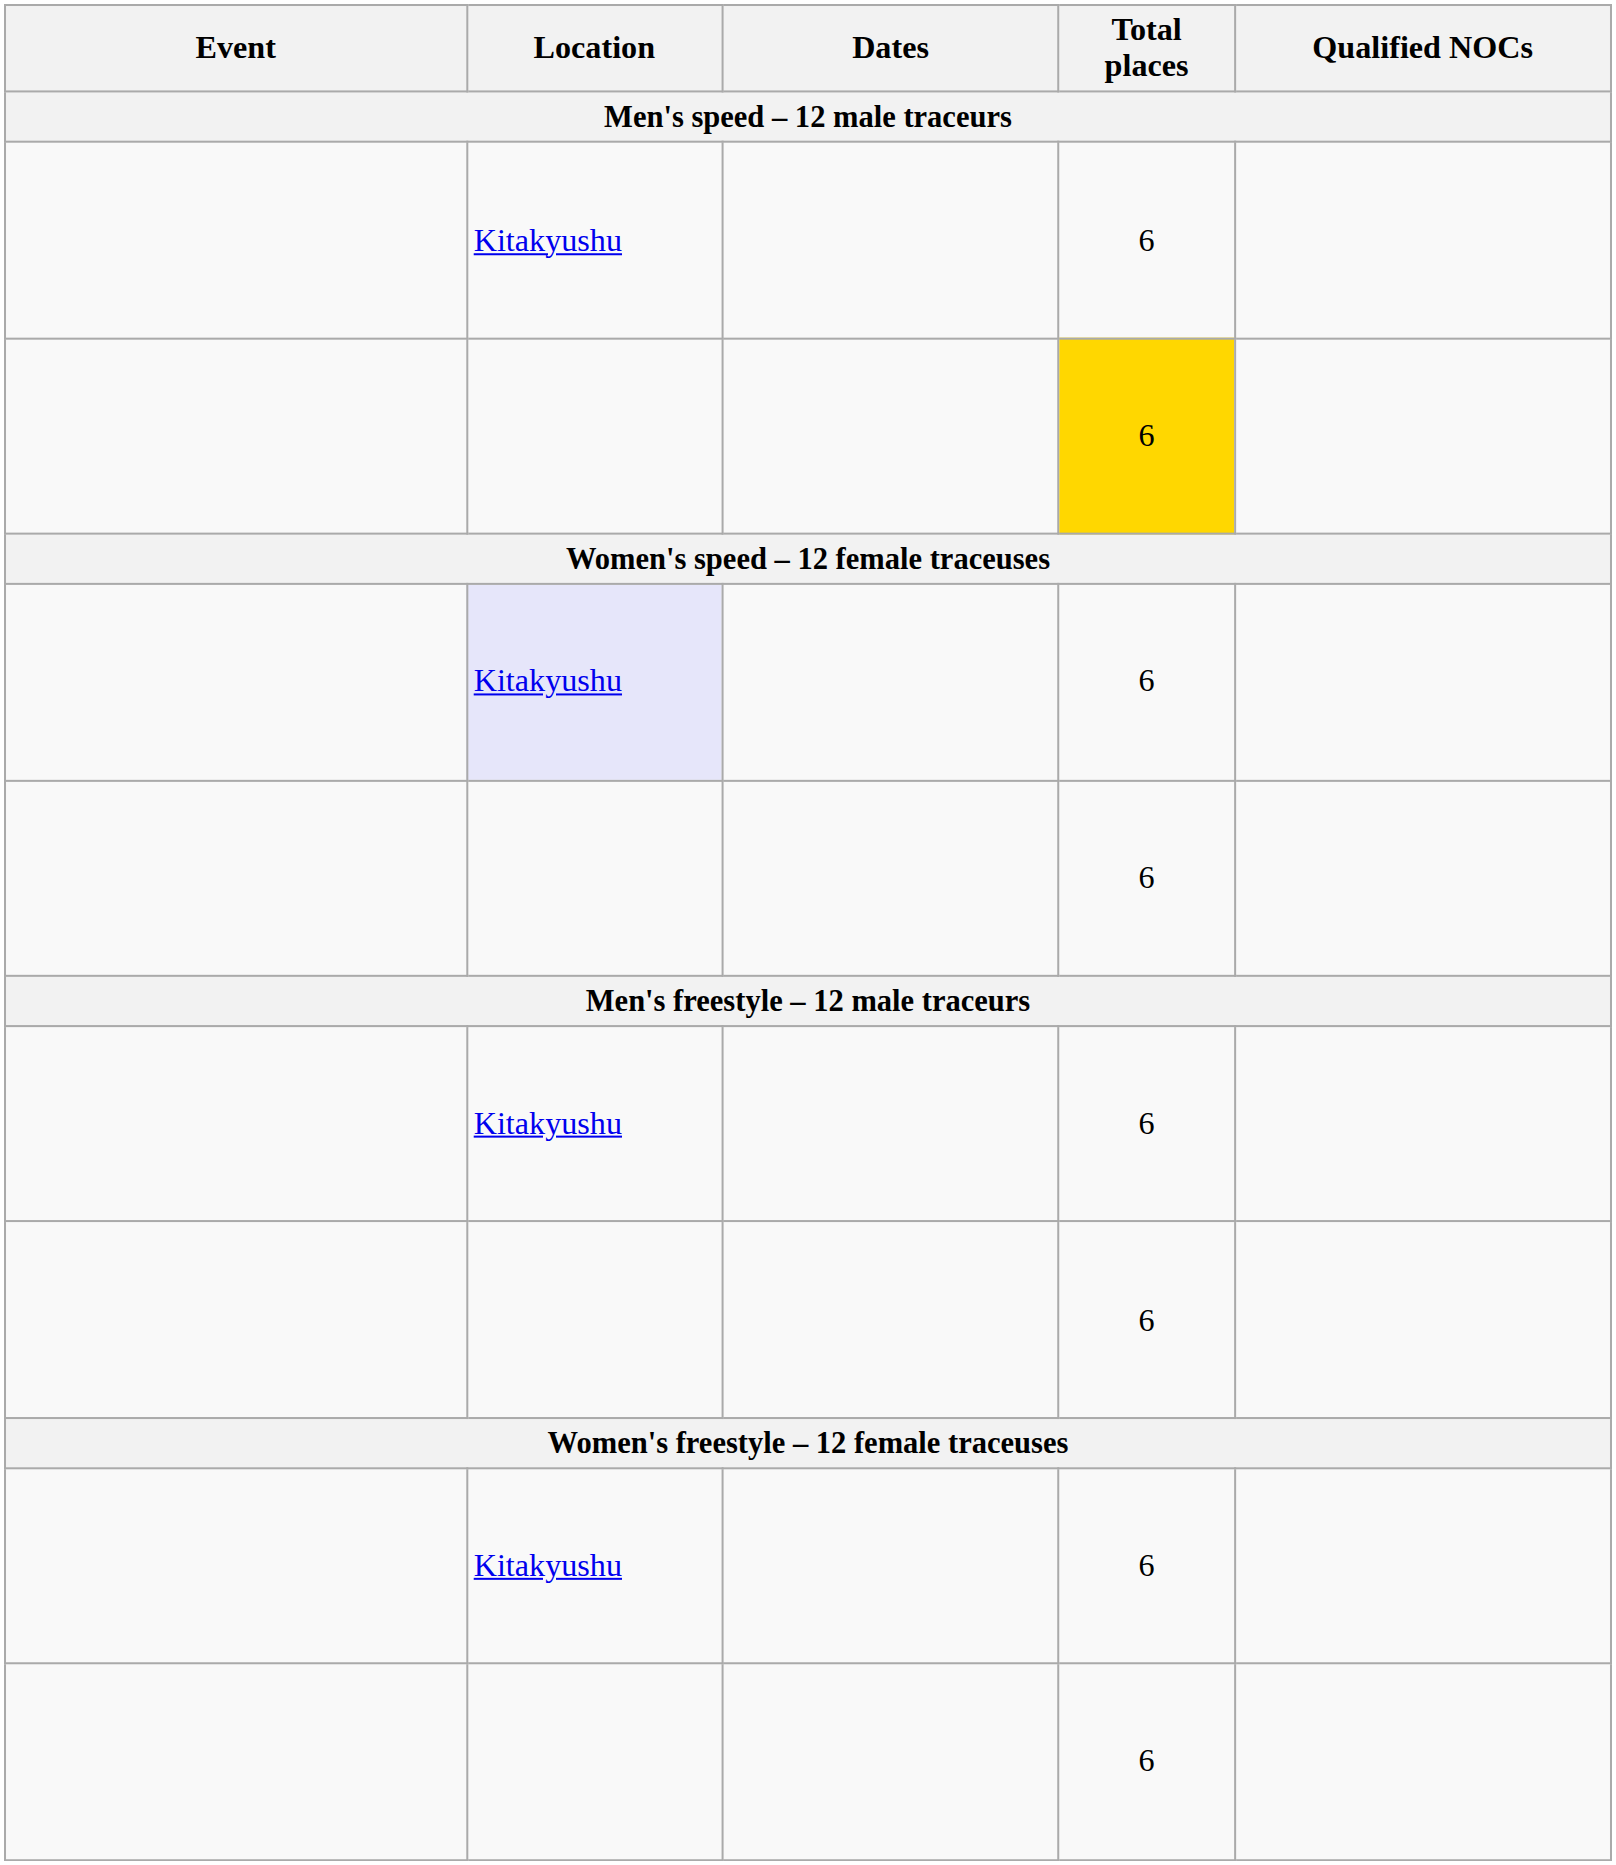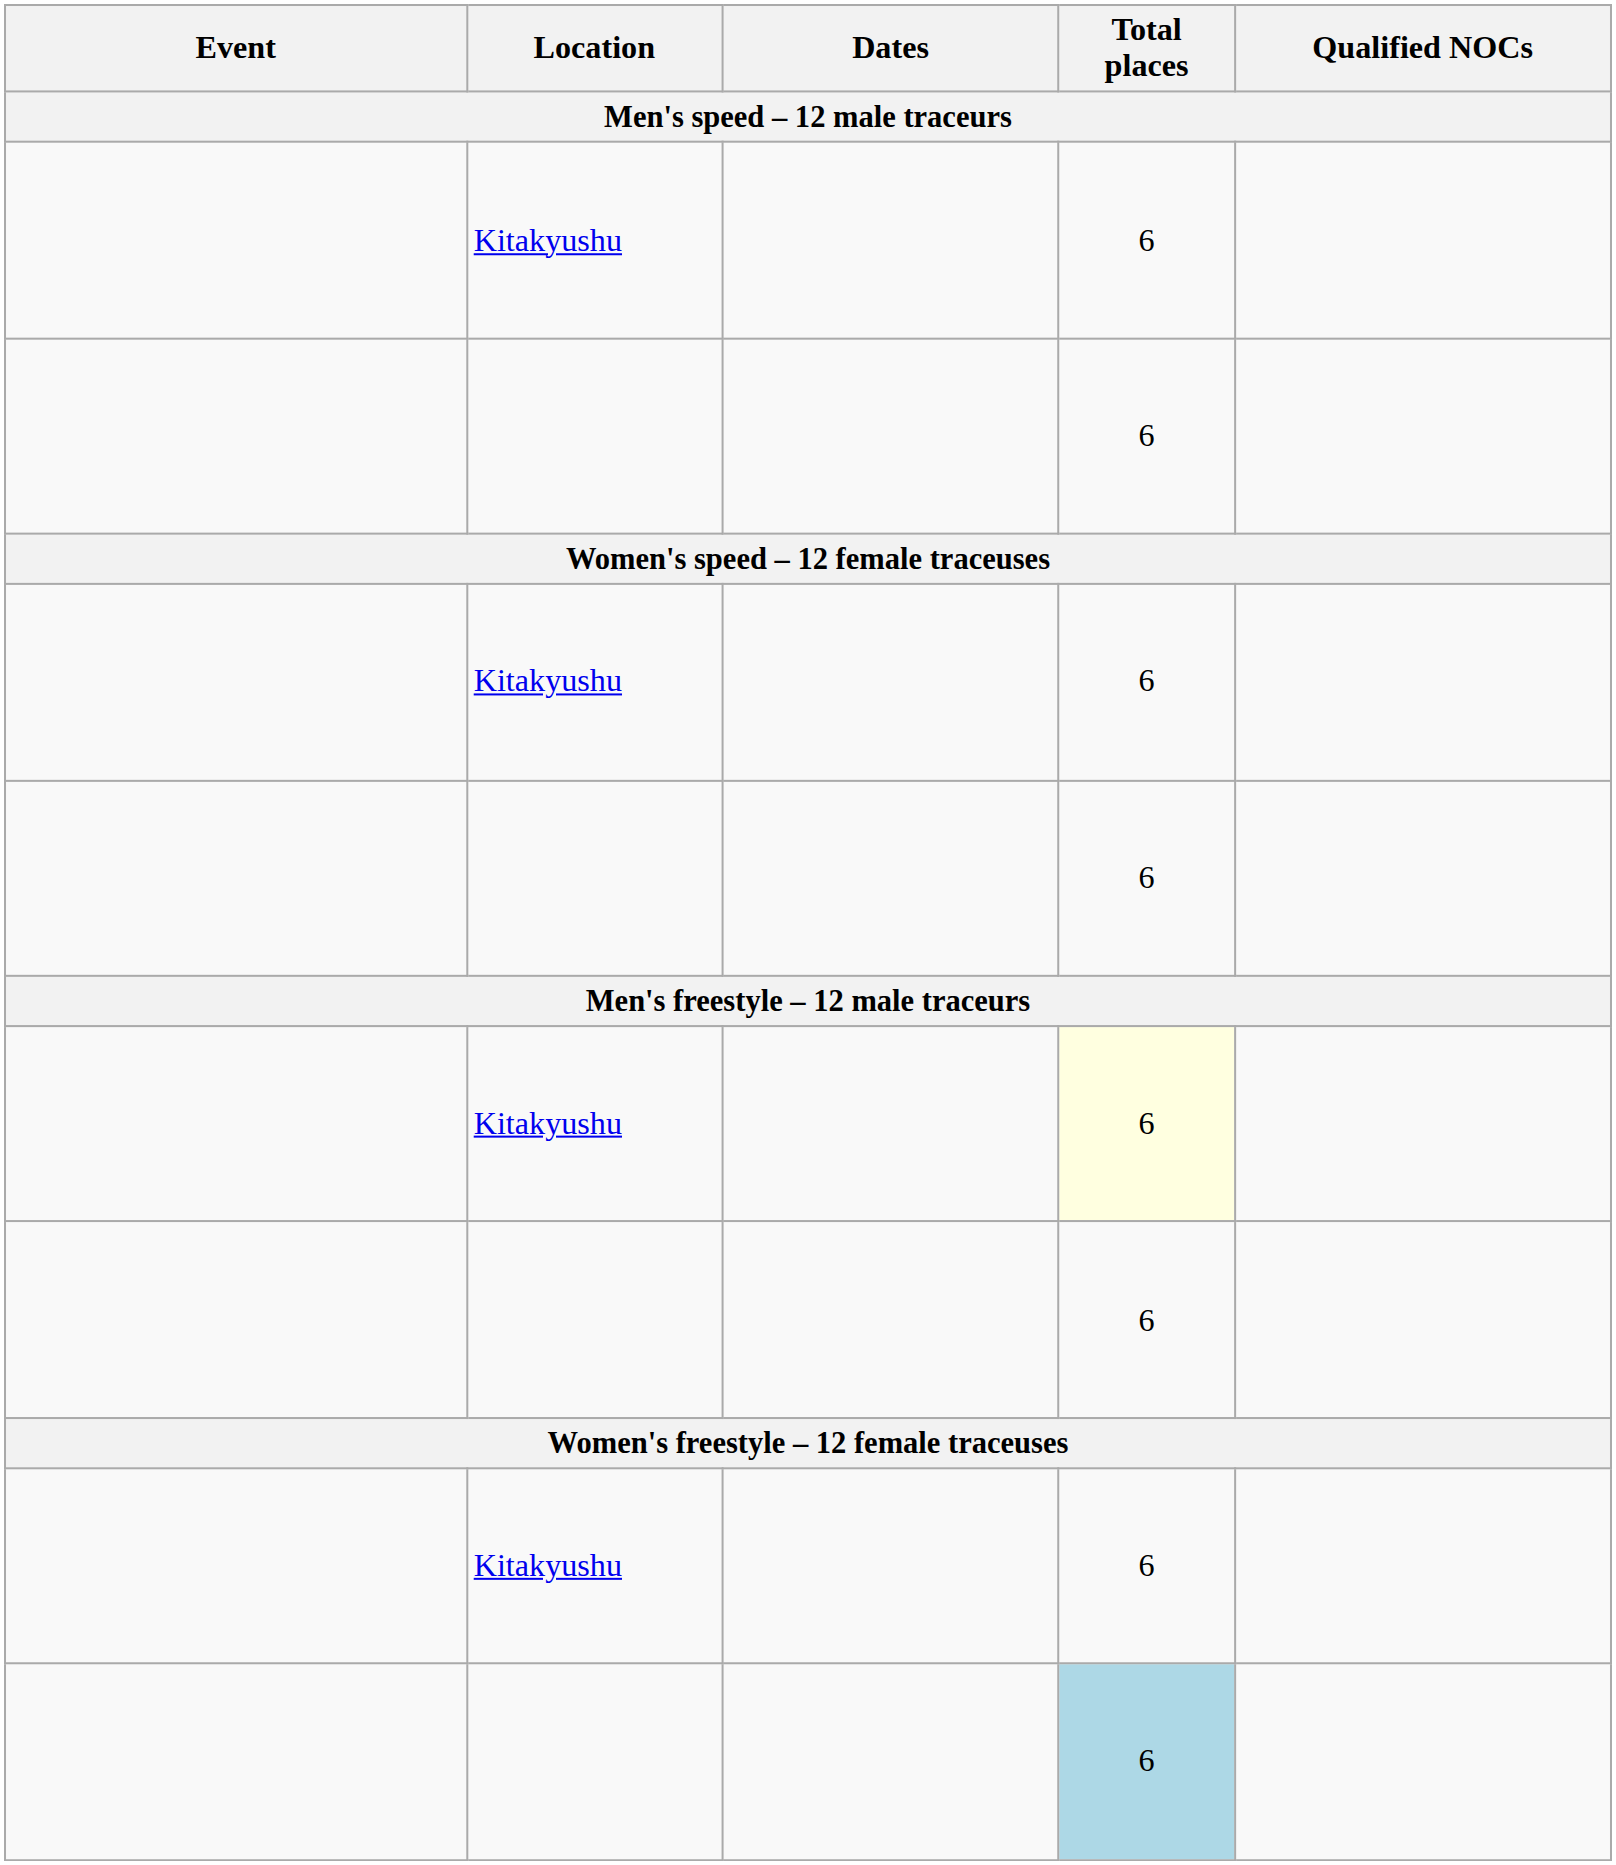(1147, 435) gold background -> (1147, 435) no background
(548, 681) lavender background -> (548, 681) no background
(1147, 1123) no background -> (1147, 1123) lightyellow background
(1147, 1761) no background -> (1147, 1761) lightblue background
